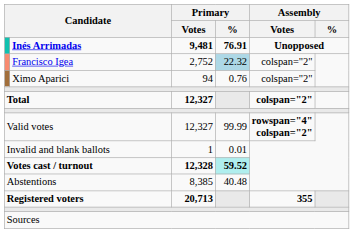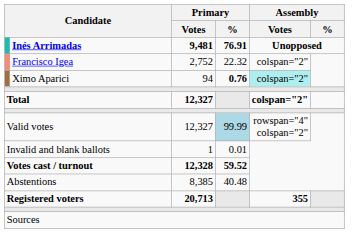(235, 62) lightblue background -> (235, 62) no background
(238, 78) normal -> (238, 78) bold
(287, 78) no background -> (282, 78) paleturquoise background
(235, 127) no background -> (235, 127) lightblue background
(282, 127) bold -> (281, 127) normal
(235, 165) paleturquoise background -> (235, 165) no background
